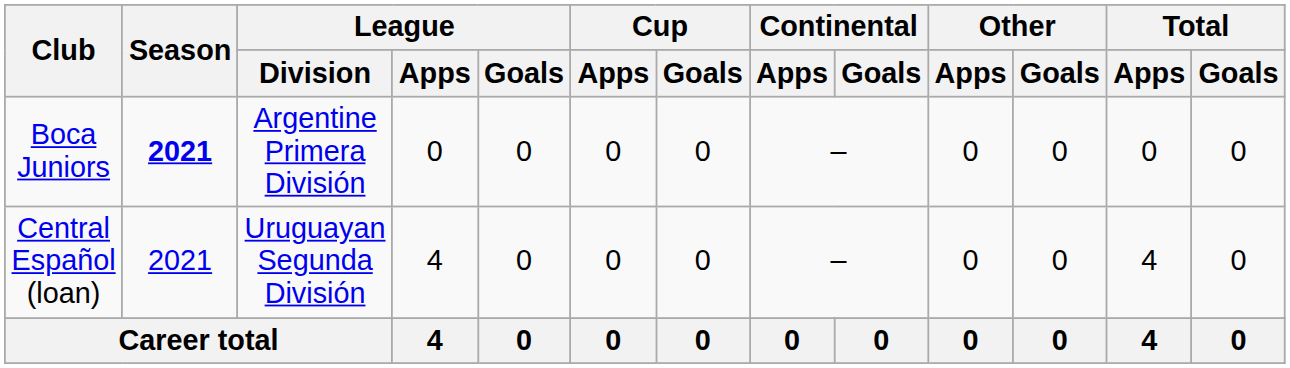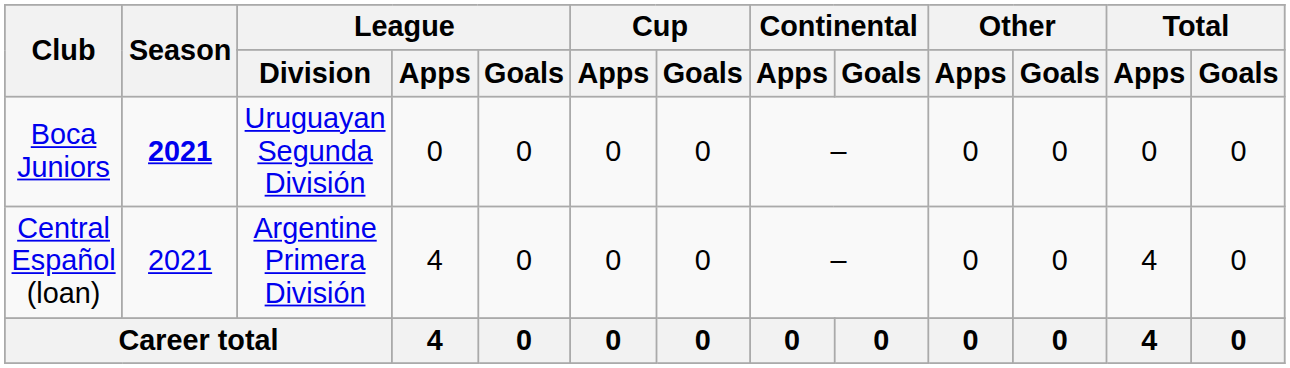(315, 151) Argentine Primera División -> (315, 151) Uruguayan Segunda División
(315, 261) Uruguayan Segunda División -> (315, 261) Argentine Primera División
